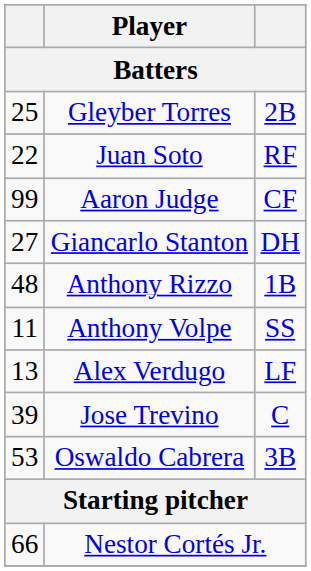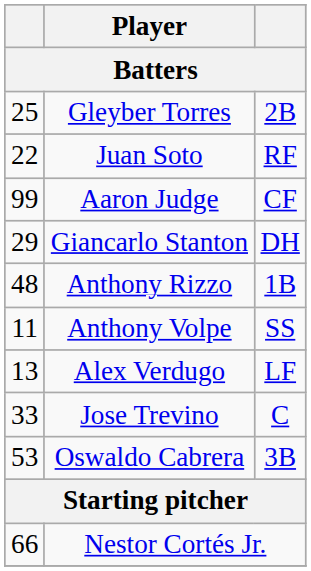(25, 241) 27 -> (25, 241) 29
(25, 414) 39 -> (25, 414) 33
